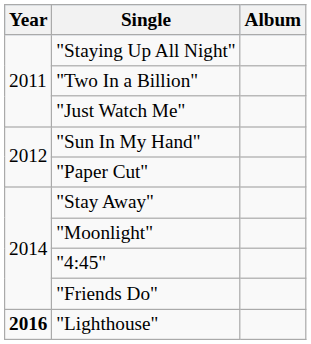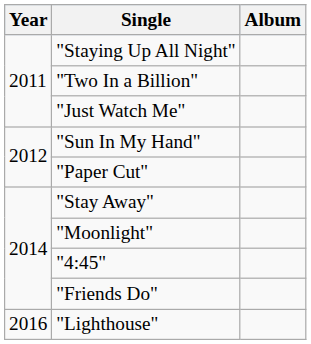(28, 324) bold -> (28, 324) normal
